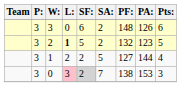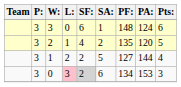(101, 27) 2 -> (101, 27) 1
(145, 27) 126 -> (145, 27) 124
(67, 43) bold -> (67, 43) normal
(81, 43) 5 -> (81, 43) 4
(126, 43) 132 -> (126, 43) 135
(145, 43) 123 -> (145, 43) 120
(101, 74) 7 -> (101, 74) 6
(126, 74) 138 -> (126, 74) 134
